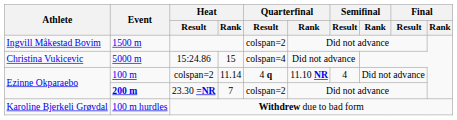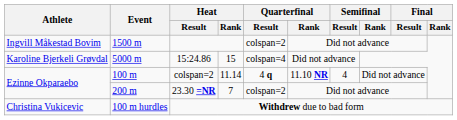(45, 59) Christina Vukicevic -> (57, 59) Karoline Bjerkeli Grøvdal
(125, 91) bold -> (125, 91) normal
(57, 107) Karoline Bjerkeli Grøvdal -> (45, 107) Christina Vukicevic
